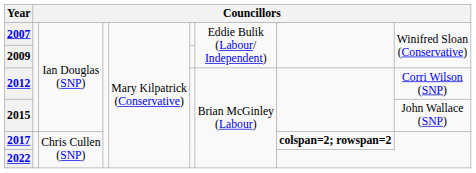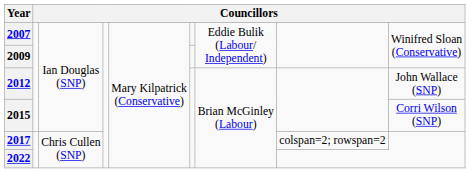(432, 83) Corri Wilson (SNP) -> (427, 83) John Wallace (SNP)
(432, 115) John Wallace (SNP) -> (427, 115) Corri Wilson (SNP)
(335, 140) bold -> (332, 140) normal
